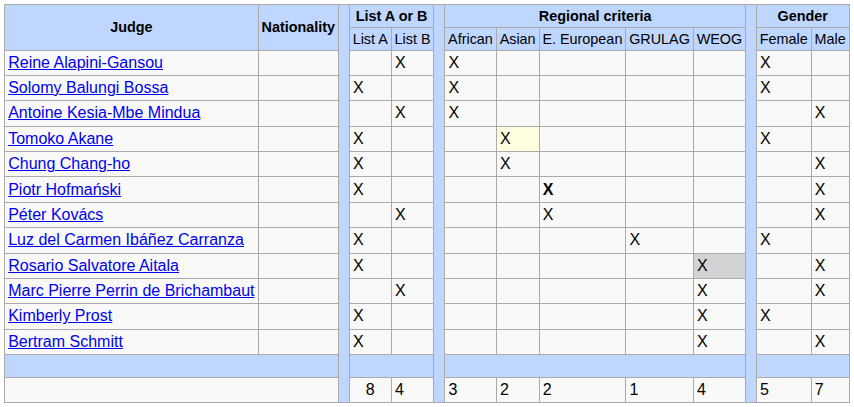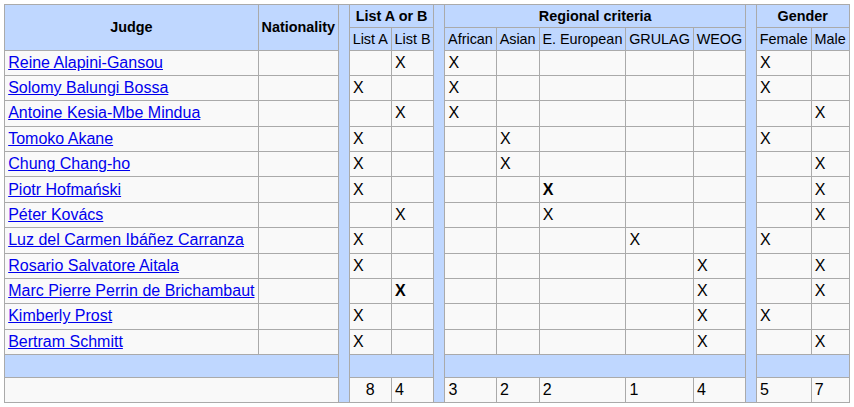(505, 138) lightyellow background -> (505, 138) no background
(702, 265) lightgrey background -> (702, 265) no background
(400, 291) normal -> (400, 291) bold
